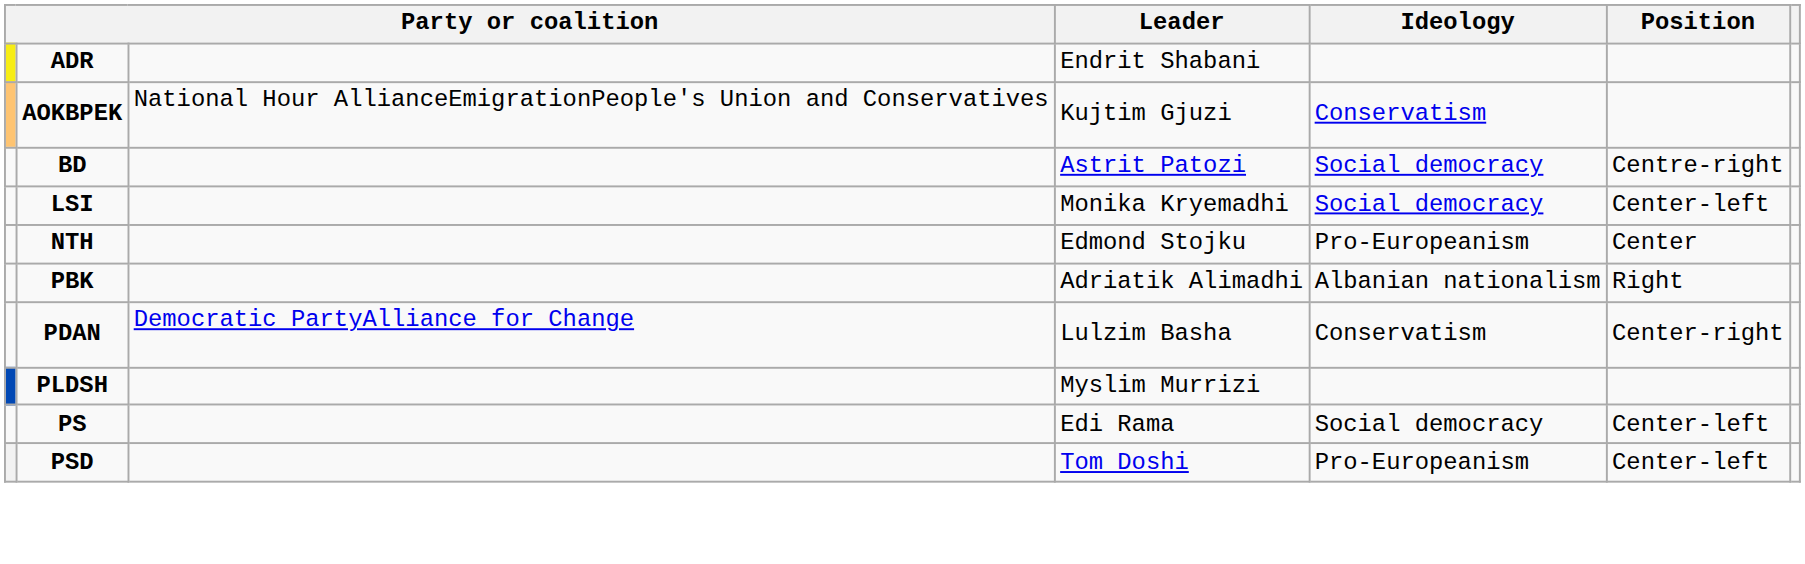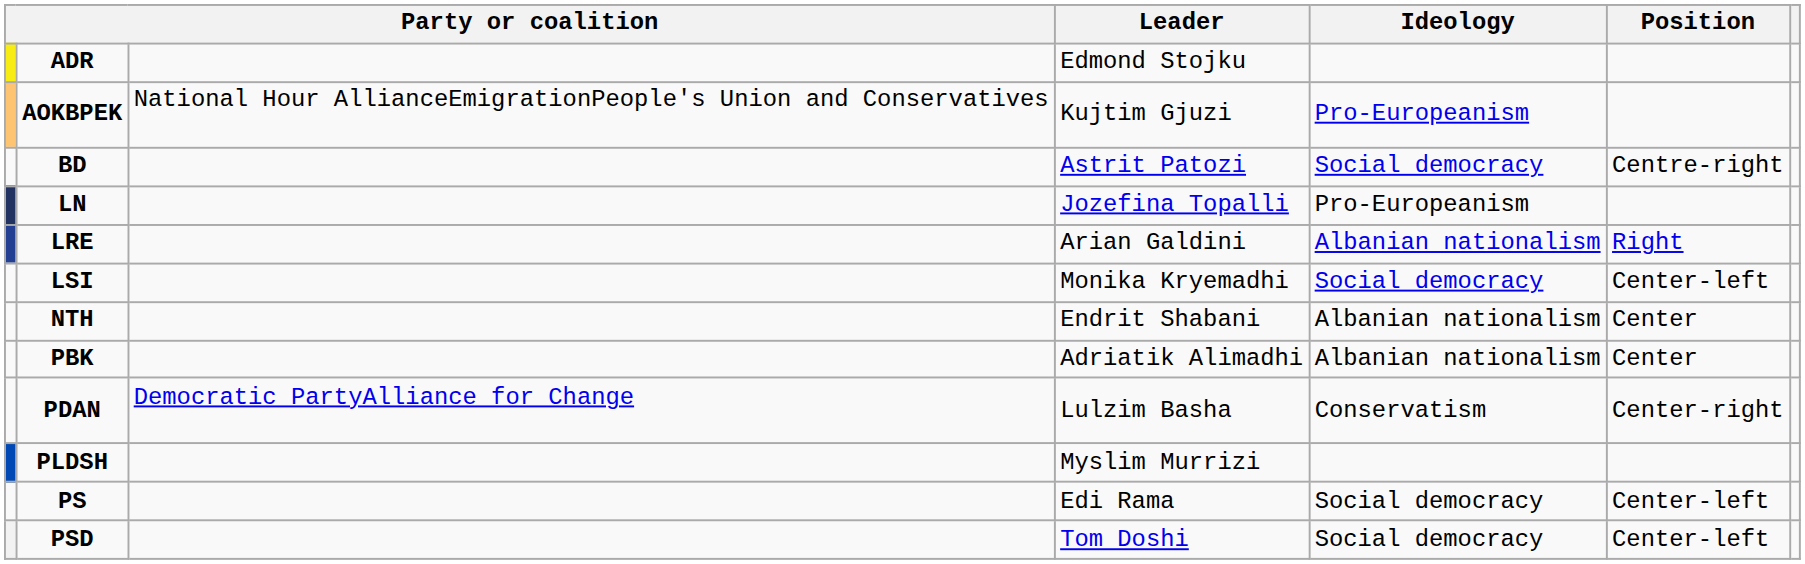(1160, 63) Endrit Shabani -> (1153, 63) Edmond Stojku
(1400, 115) Conservatism -> (1422, 115) Pro-Europeanism
+ row: (72, 205)
+ row: (72, 244)
(1153, 244) Edmond Stojku -> (1160, 321) Endrit Shabani
(1422, 244) Pro-Europeanism -> (1458, 321) Albanian nationalism
(1648, 282) Right -> (1655, 359) Center
(1422, 463) Pro-Europeanism -> (1429, 540) Social democracy
